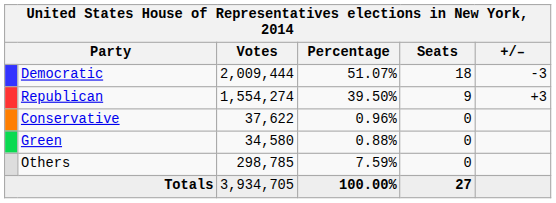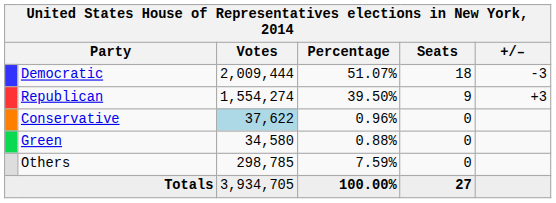(269, 120) no background -> (269, 120) lightblue background
